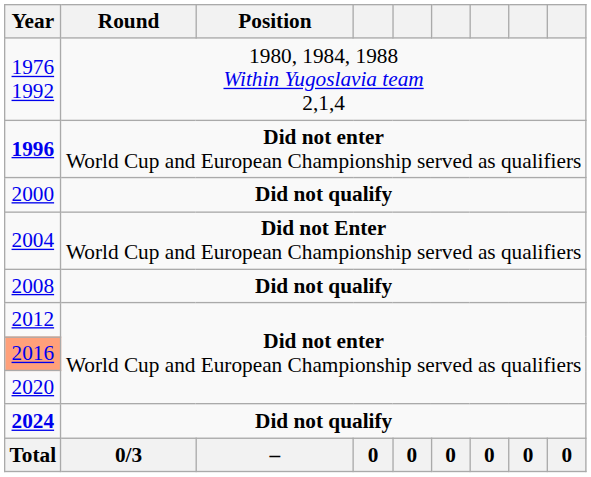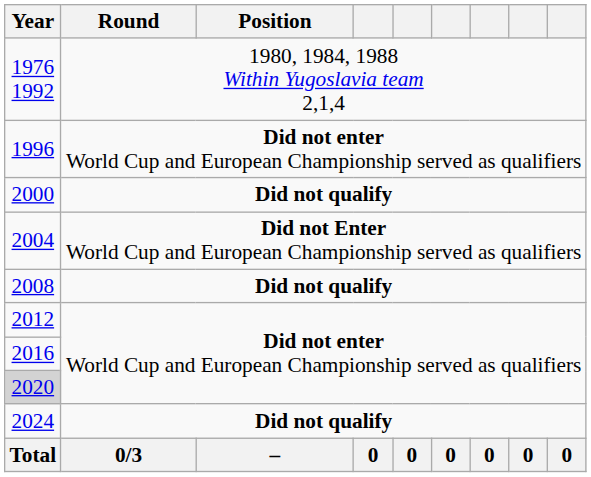(33, 148) bold -> (33, 148) normal
(33, 353) lightsalmon background -> (33, 353) no background
(33, 387) no background -> (33, 387) lightgrey background
(33, 420) bold -> (33, 420) normal
